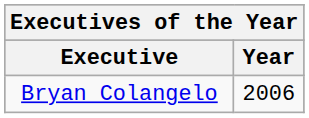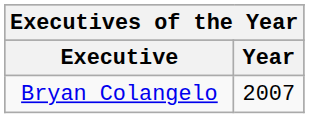(269, 94) 2006 -> (269, 94) 2007
